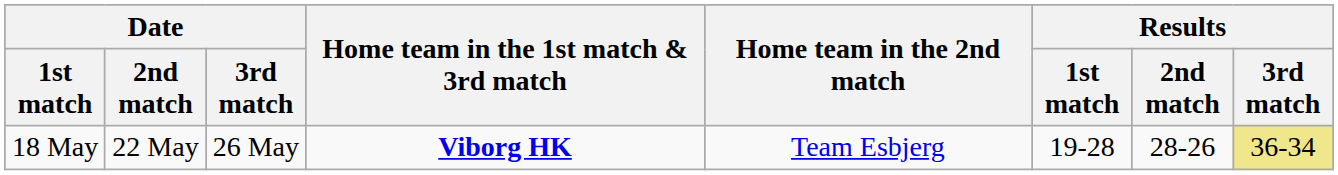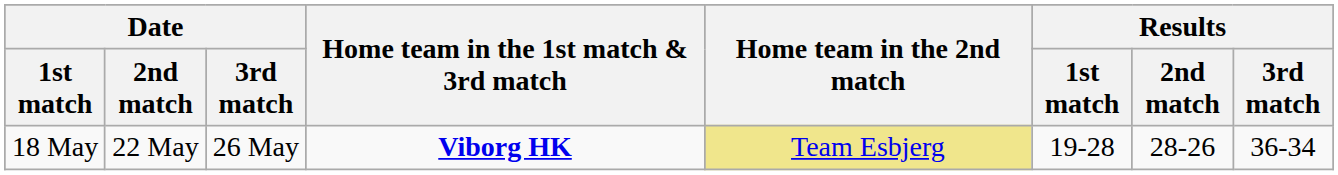(868, 147) no background -> (868, 147) khaki background
(1283, 147) khaki background -> (1283, 147) no background
